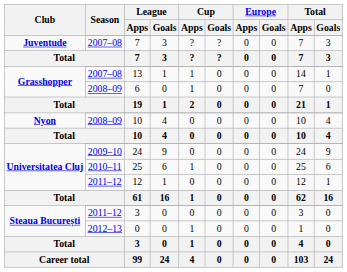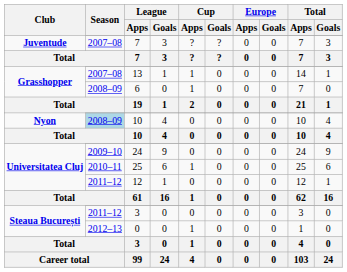(105, 120) no background -> (105, 120) lightblue background
